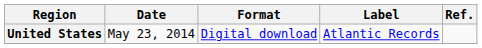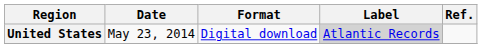(381, 34) no background -> (381, 34) lightgrey background
